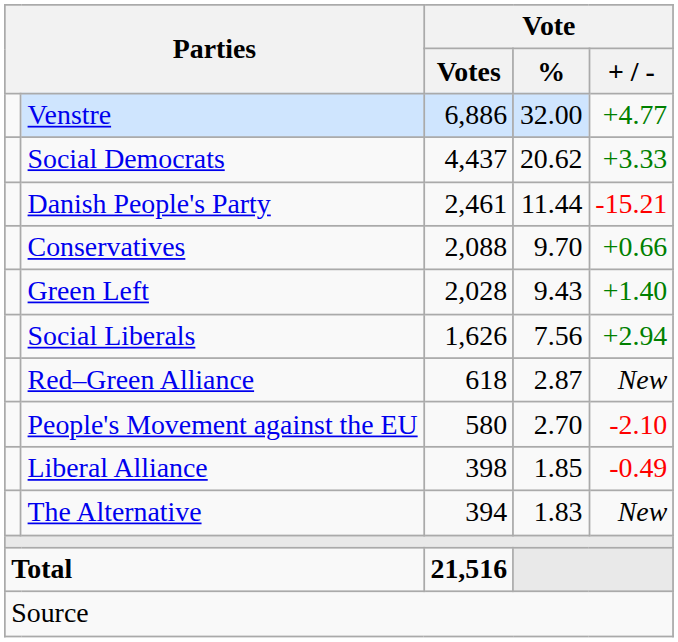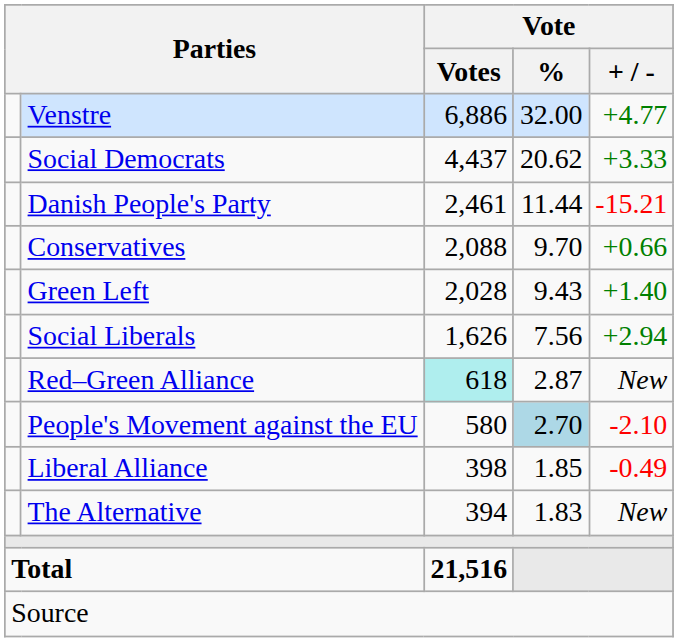(486, 379) no background -> (486, 379) paleturquoise background
(558, 423) no background -> (558, 423) lightblue background
